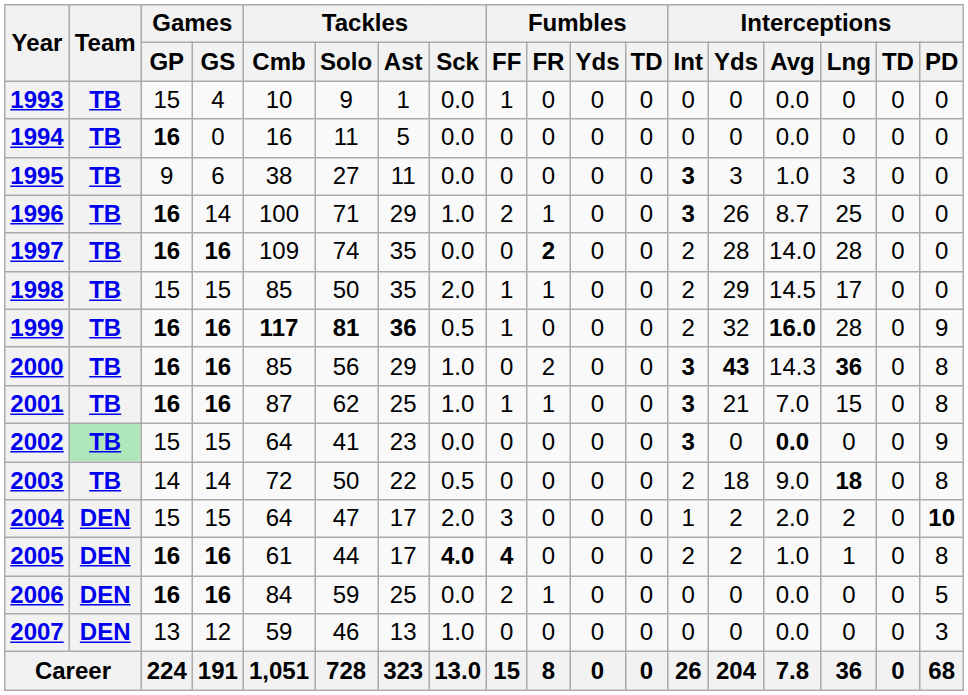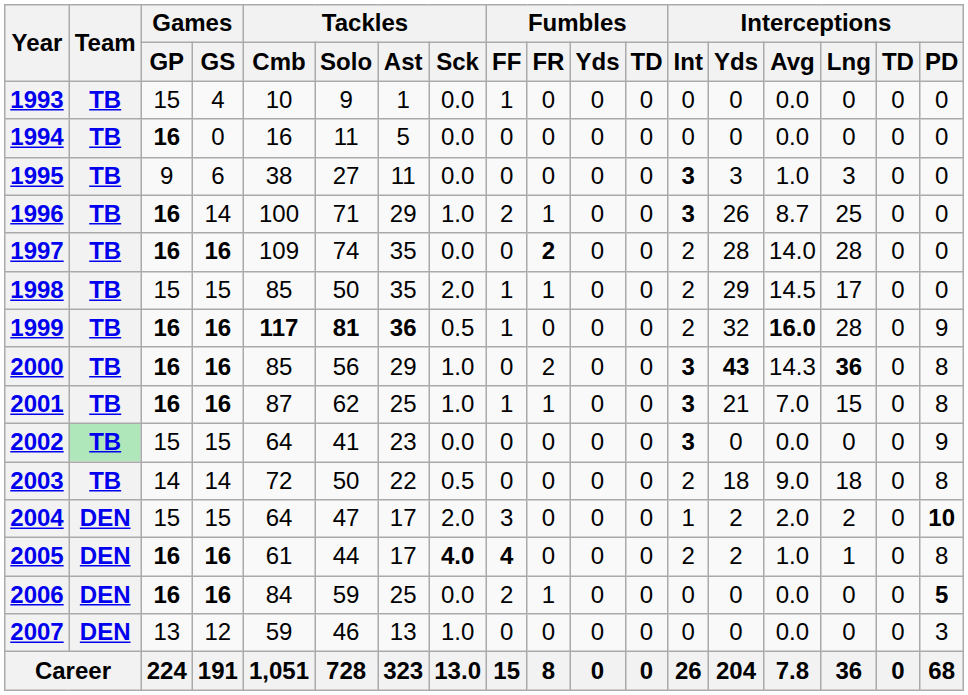(792, 442) bold -> (792, 442) normal
(849, 480) bold -> (849, 480) normal
(942, 594) normal -> (942, 594) bold
